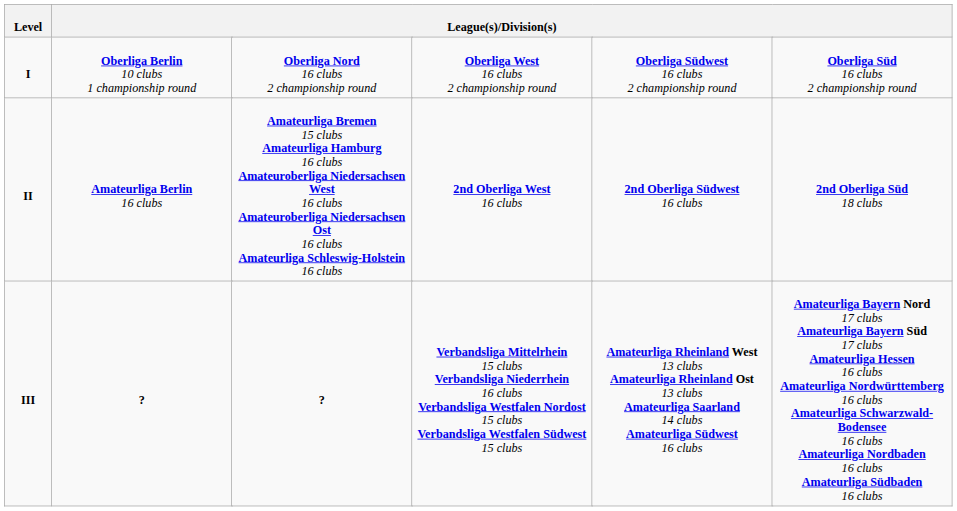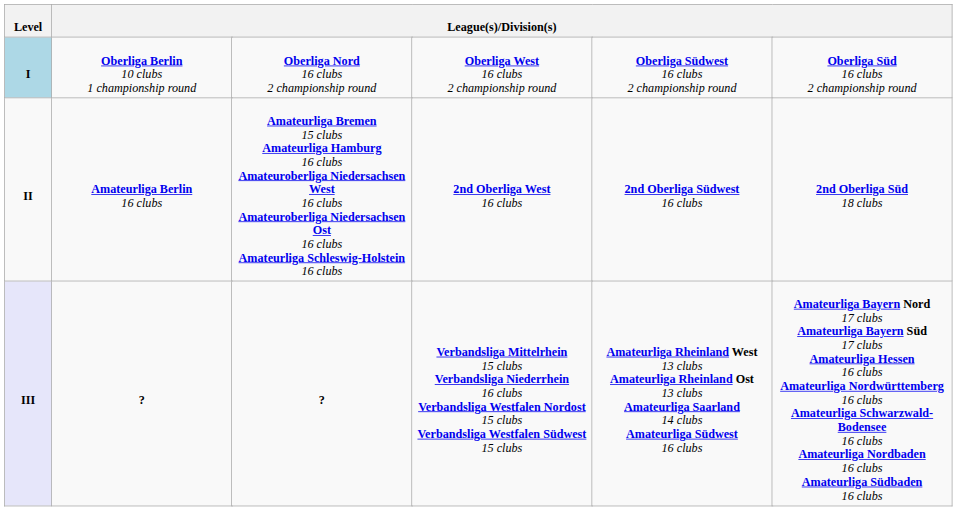(28, 74) no background -> (28, 74) lightblue background
(28, 400) no background -> (28, 400) lavender background
